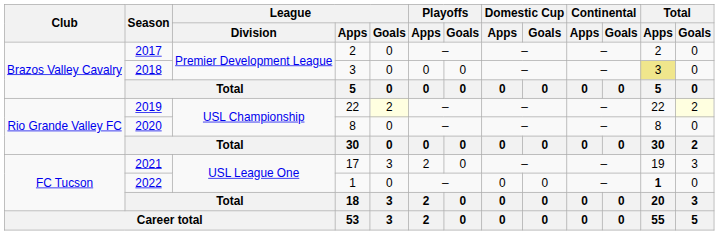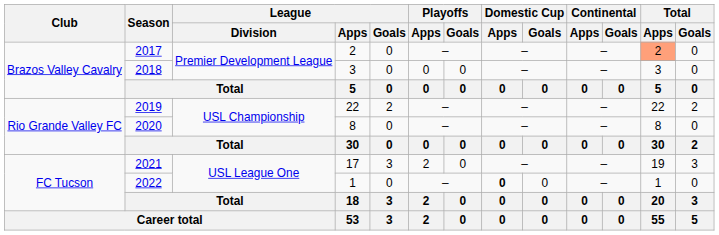(658, 51) no background -> (658, 51) lightsalmon background
(658, 70) khaki background -> (658, 70) no background
(389, 107) lightyellow background -> (389, 107) no background
(695, 107) lightyellow background -> (695, 107) no background
(502, 182) normal -> (502, 182) bold
(658, 182) bold -> (658, 182) normal
